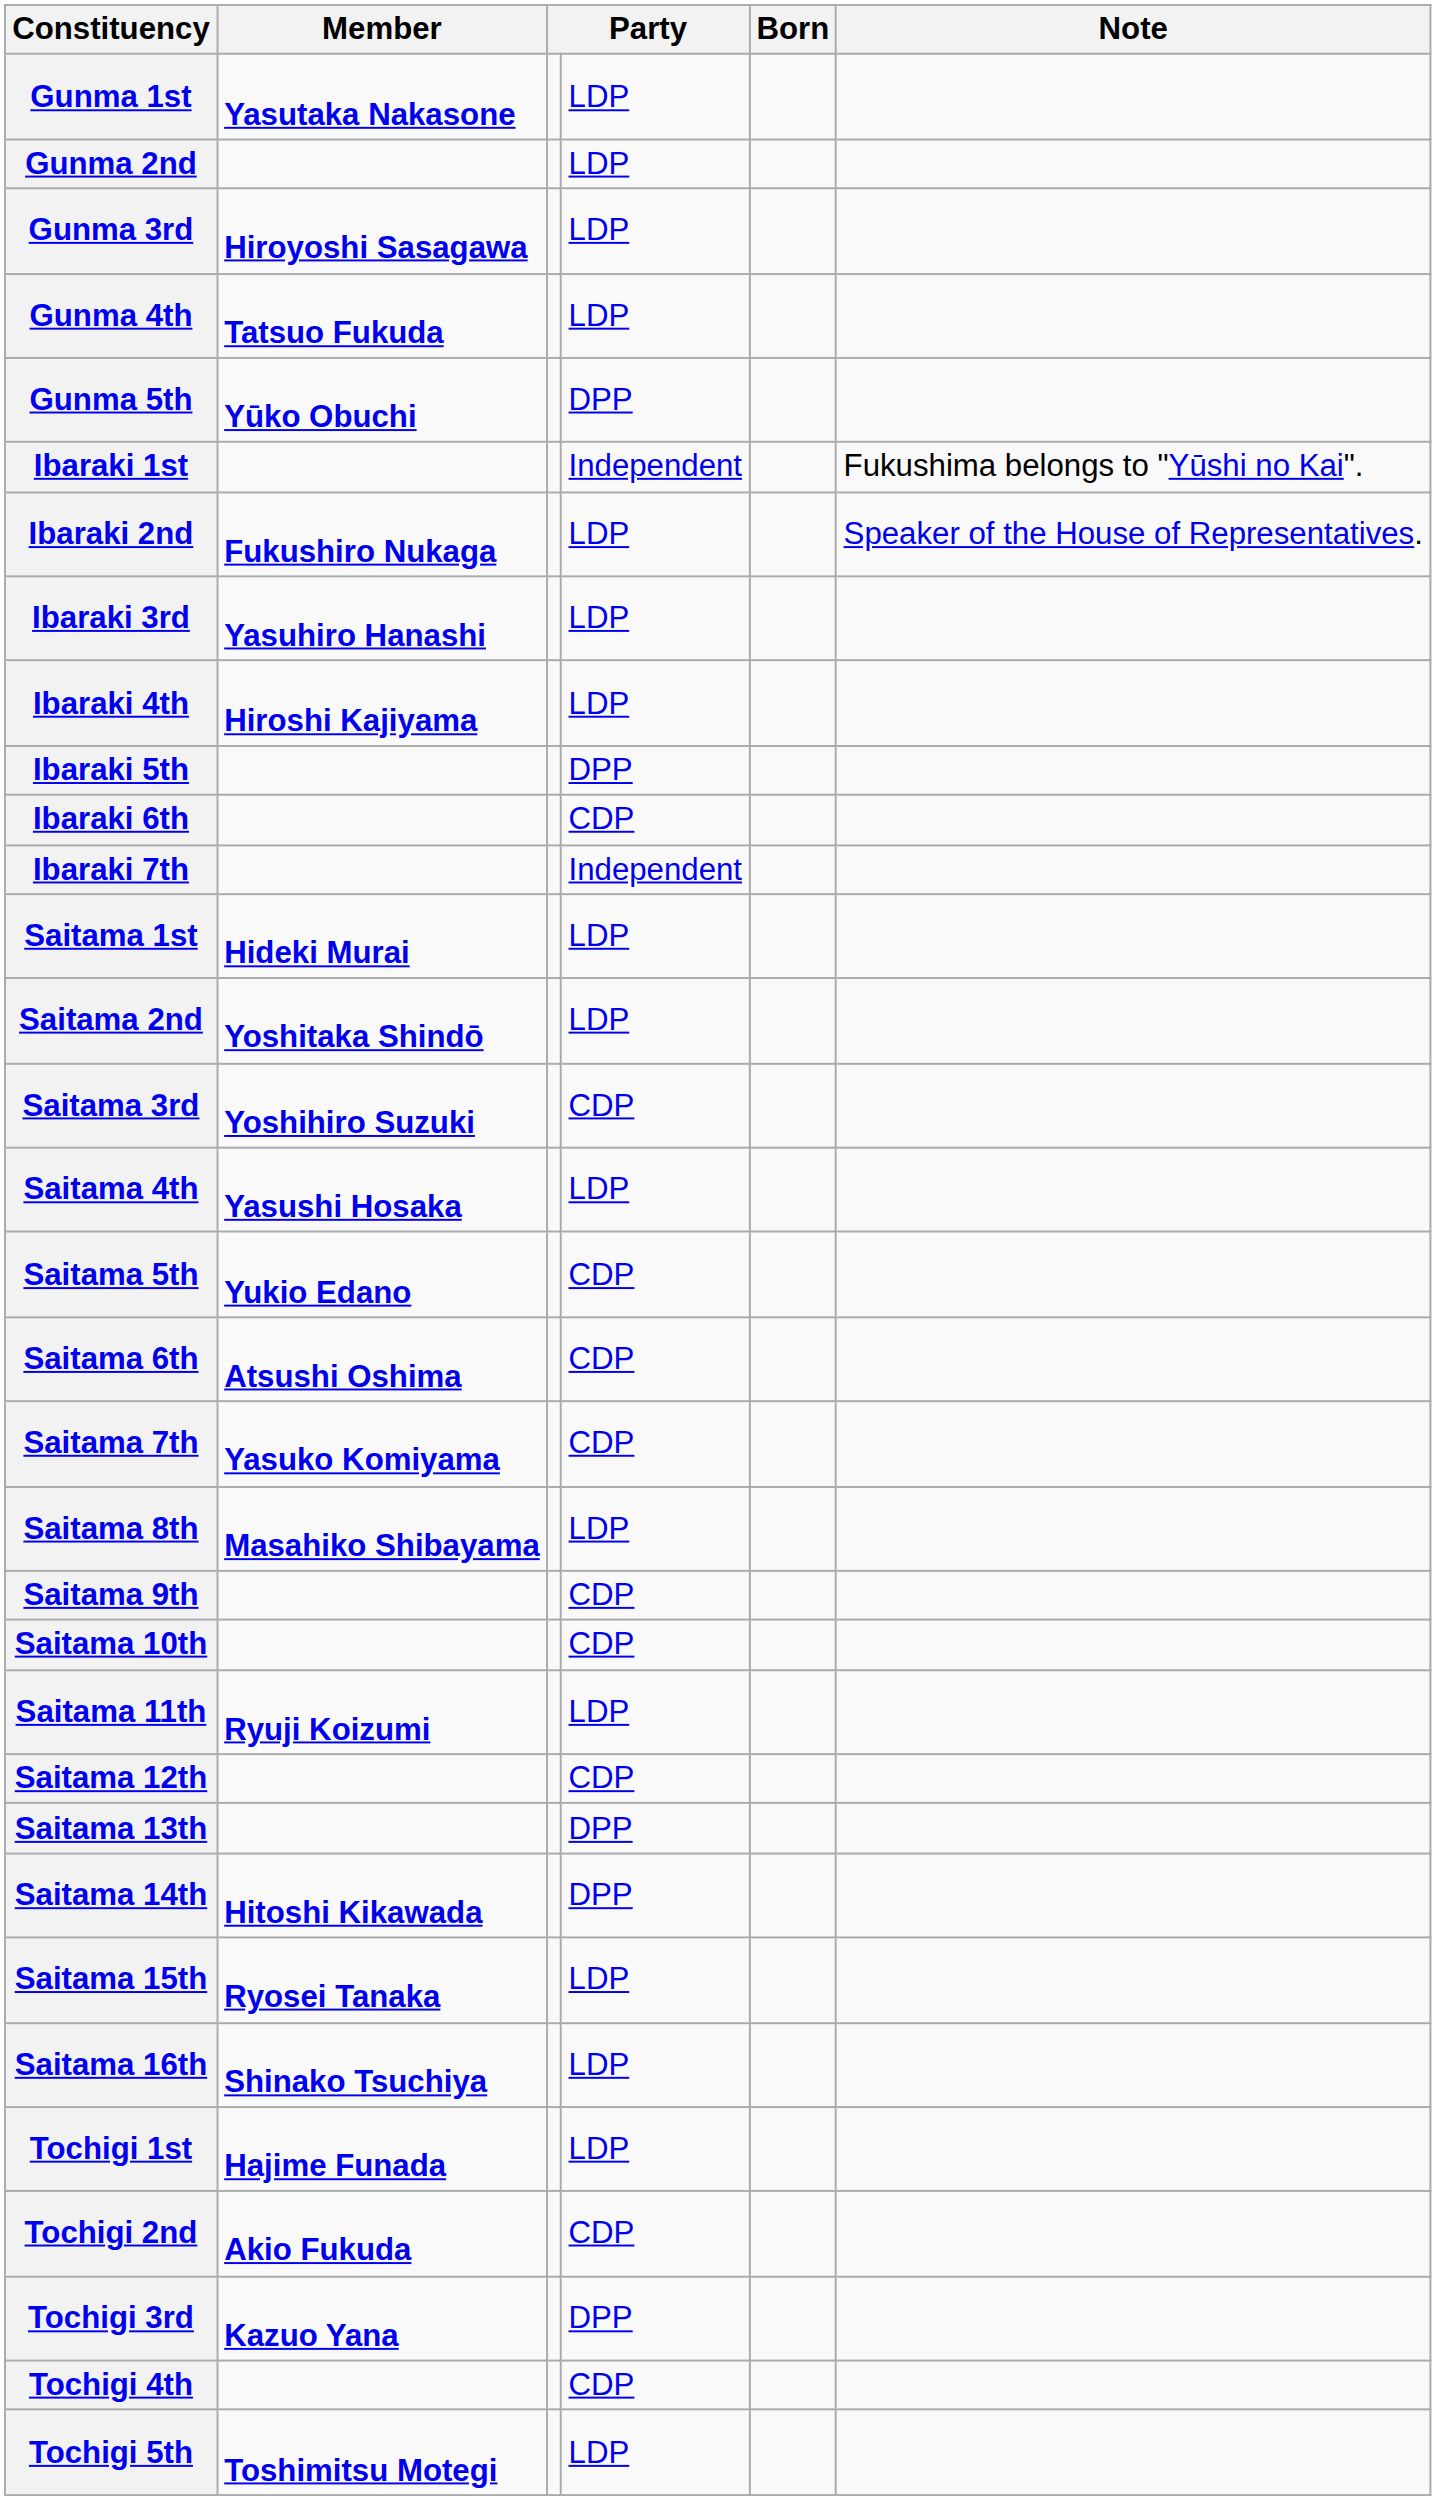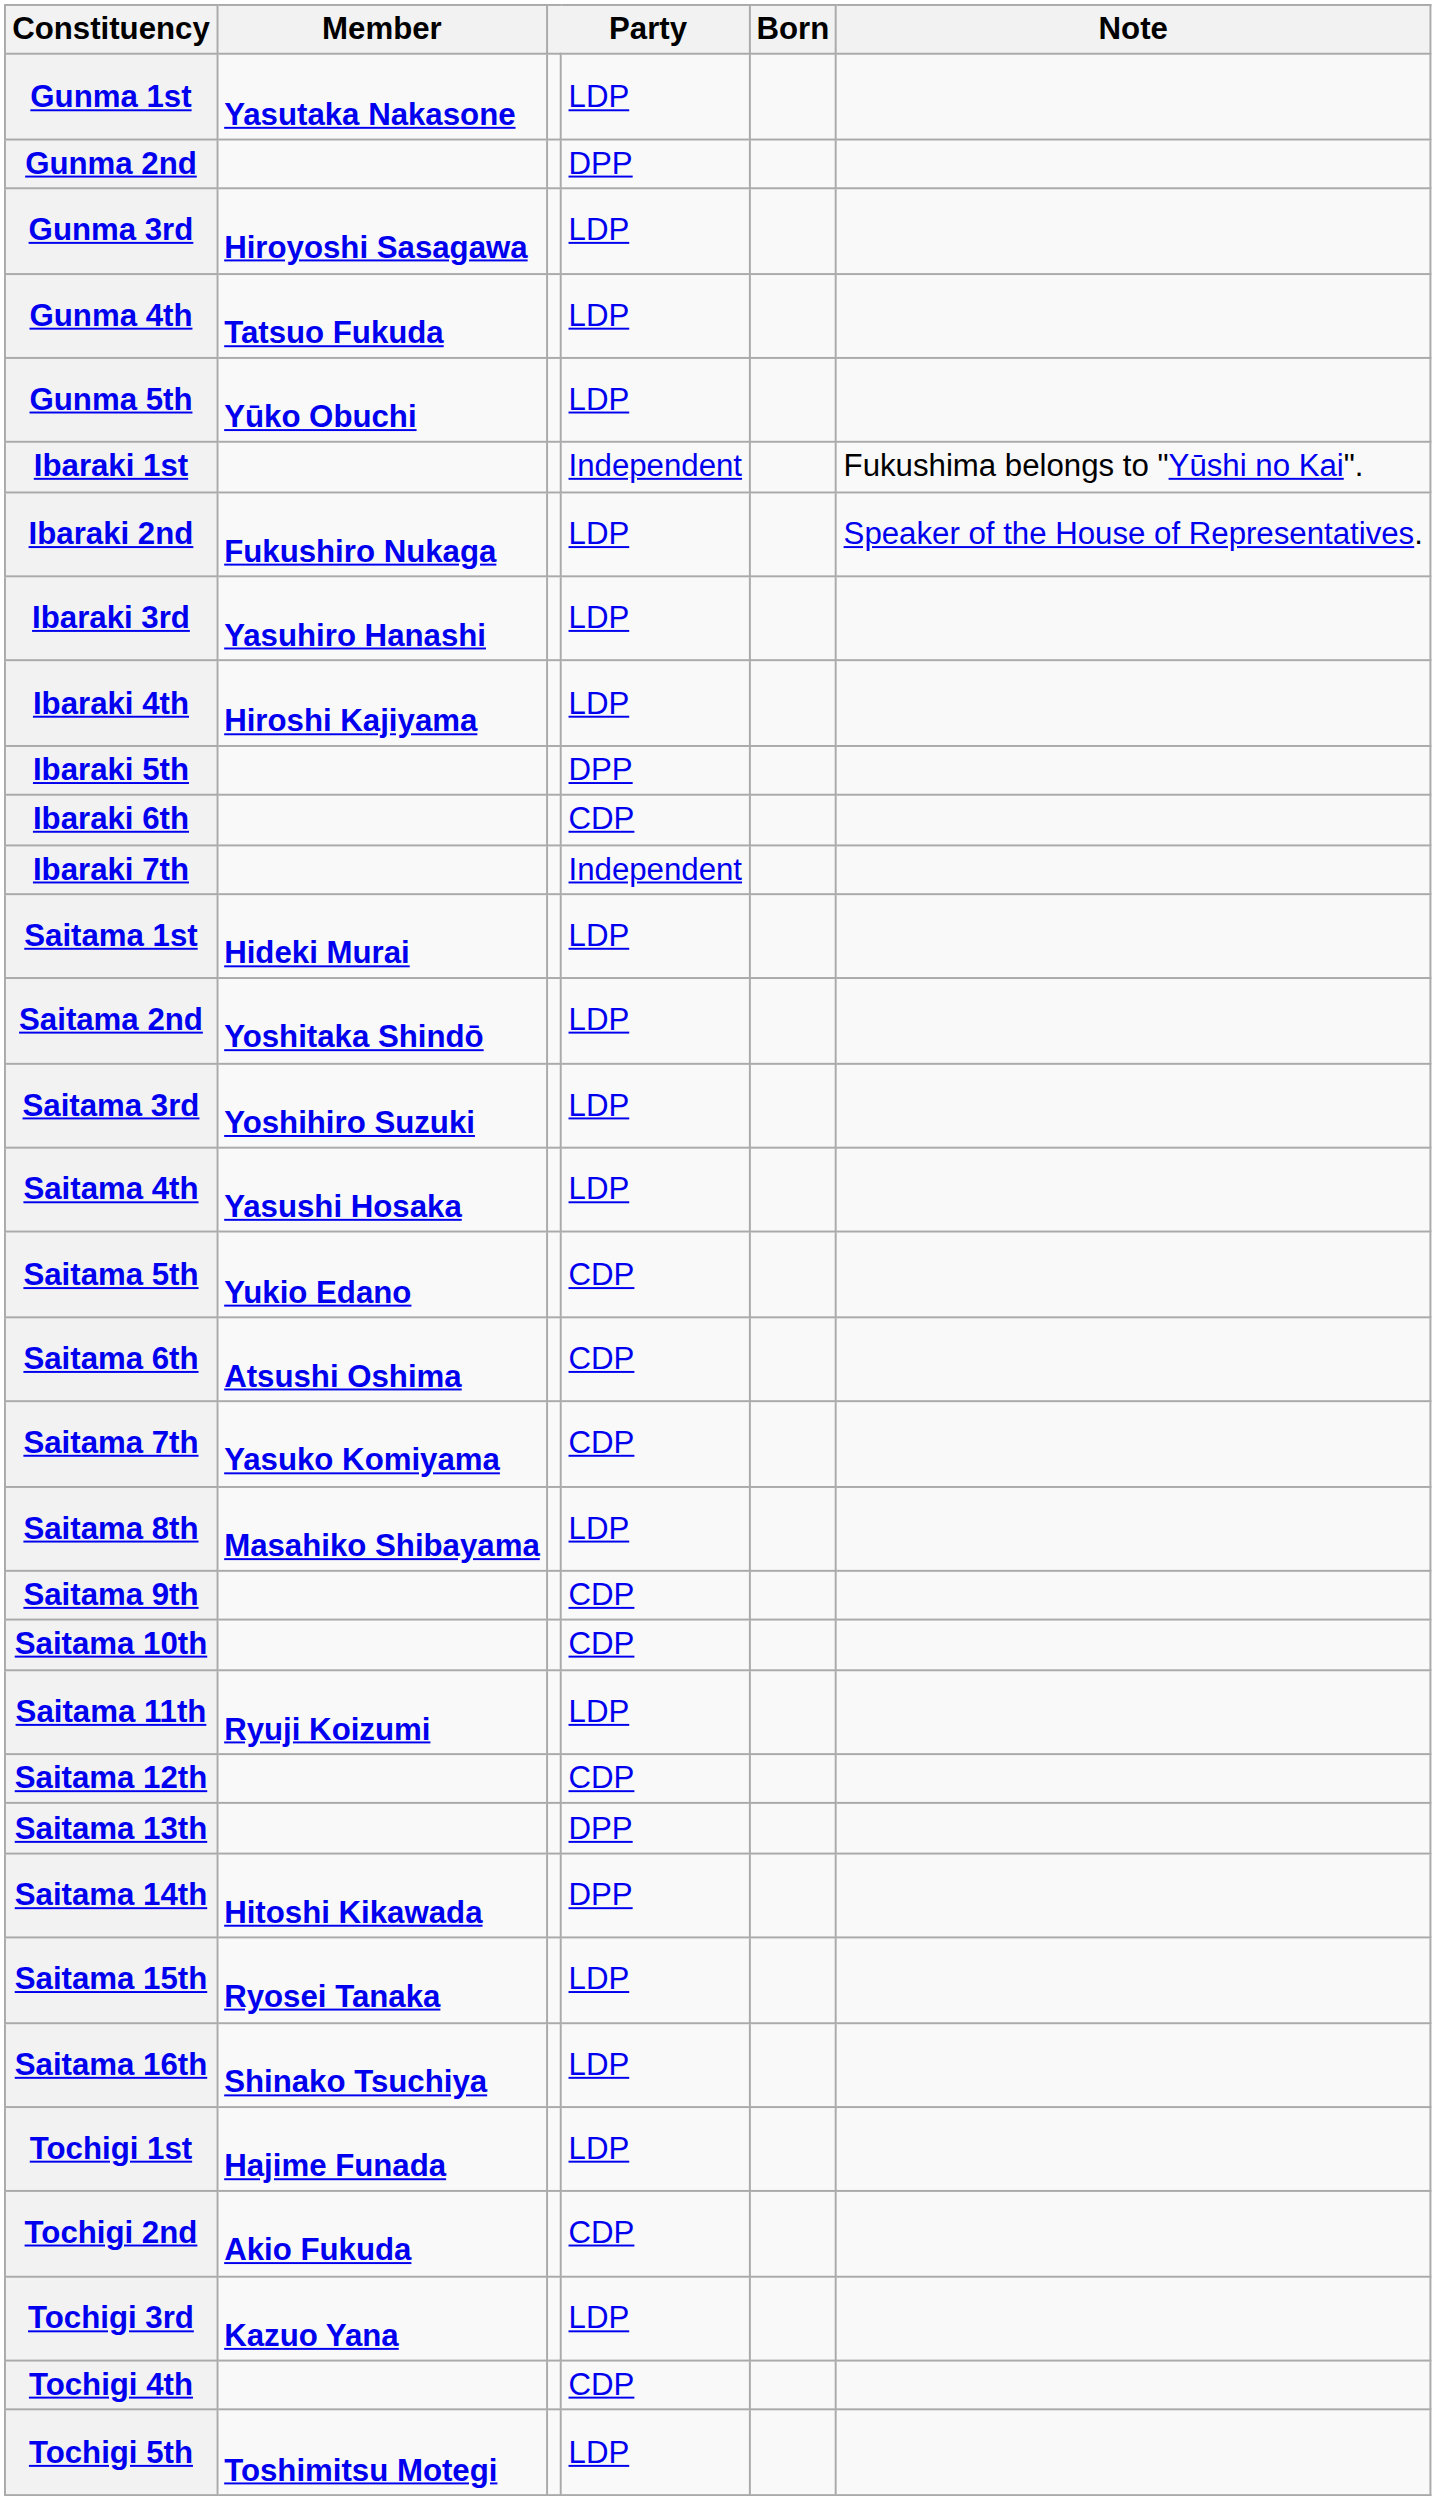(599, 163) LDP -> (601, 163) DPP
(601, 399) DPP -> (599, 399) LDP
(601, 1104) CDP -> (599, 1104) LDP
(601, 2317) DPP -> (599, 2317) LDP
